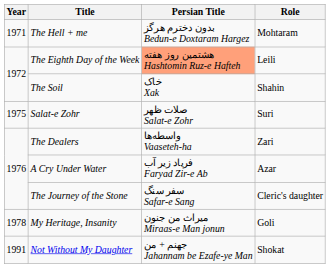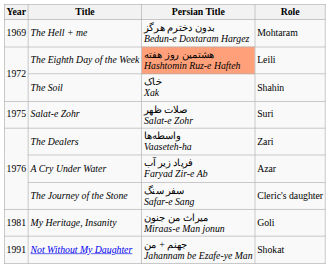(16, 33) 1971 -> (16, 33) 1969
(16, 222) 1978 -> (16, 222) 1981
